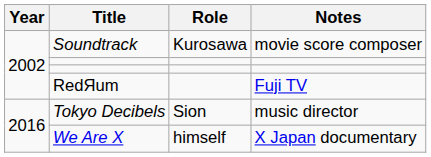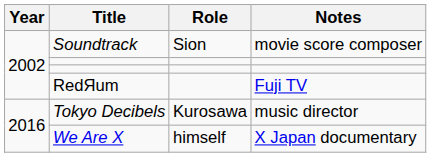(210, 44) Kurosawa -> (190, 44) Sion
(190, 112) Sion -> (210, 112) Kurosawa
